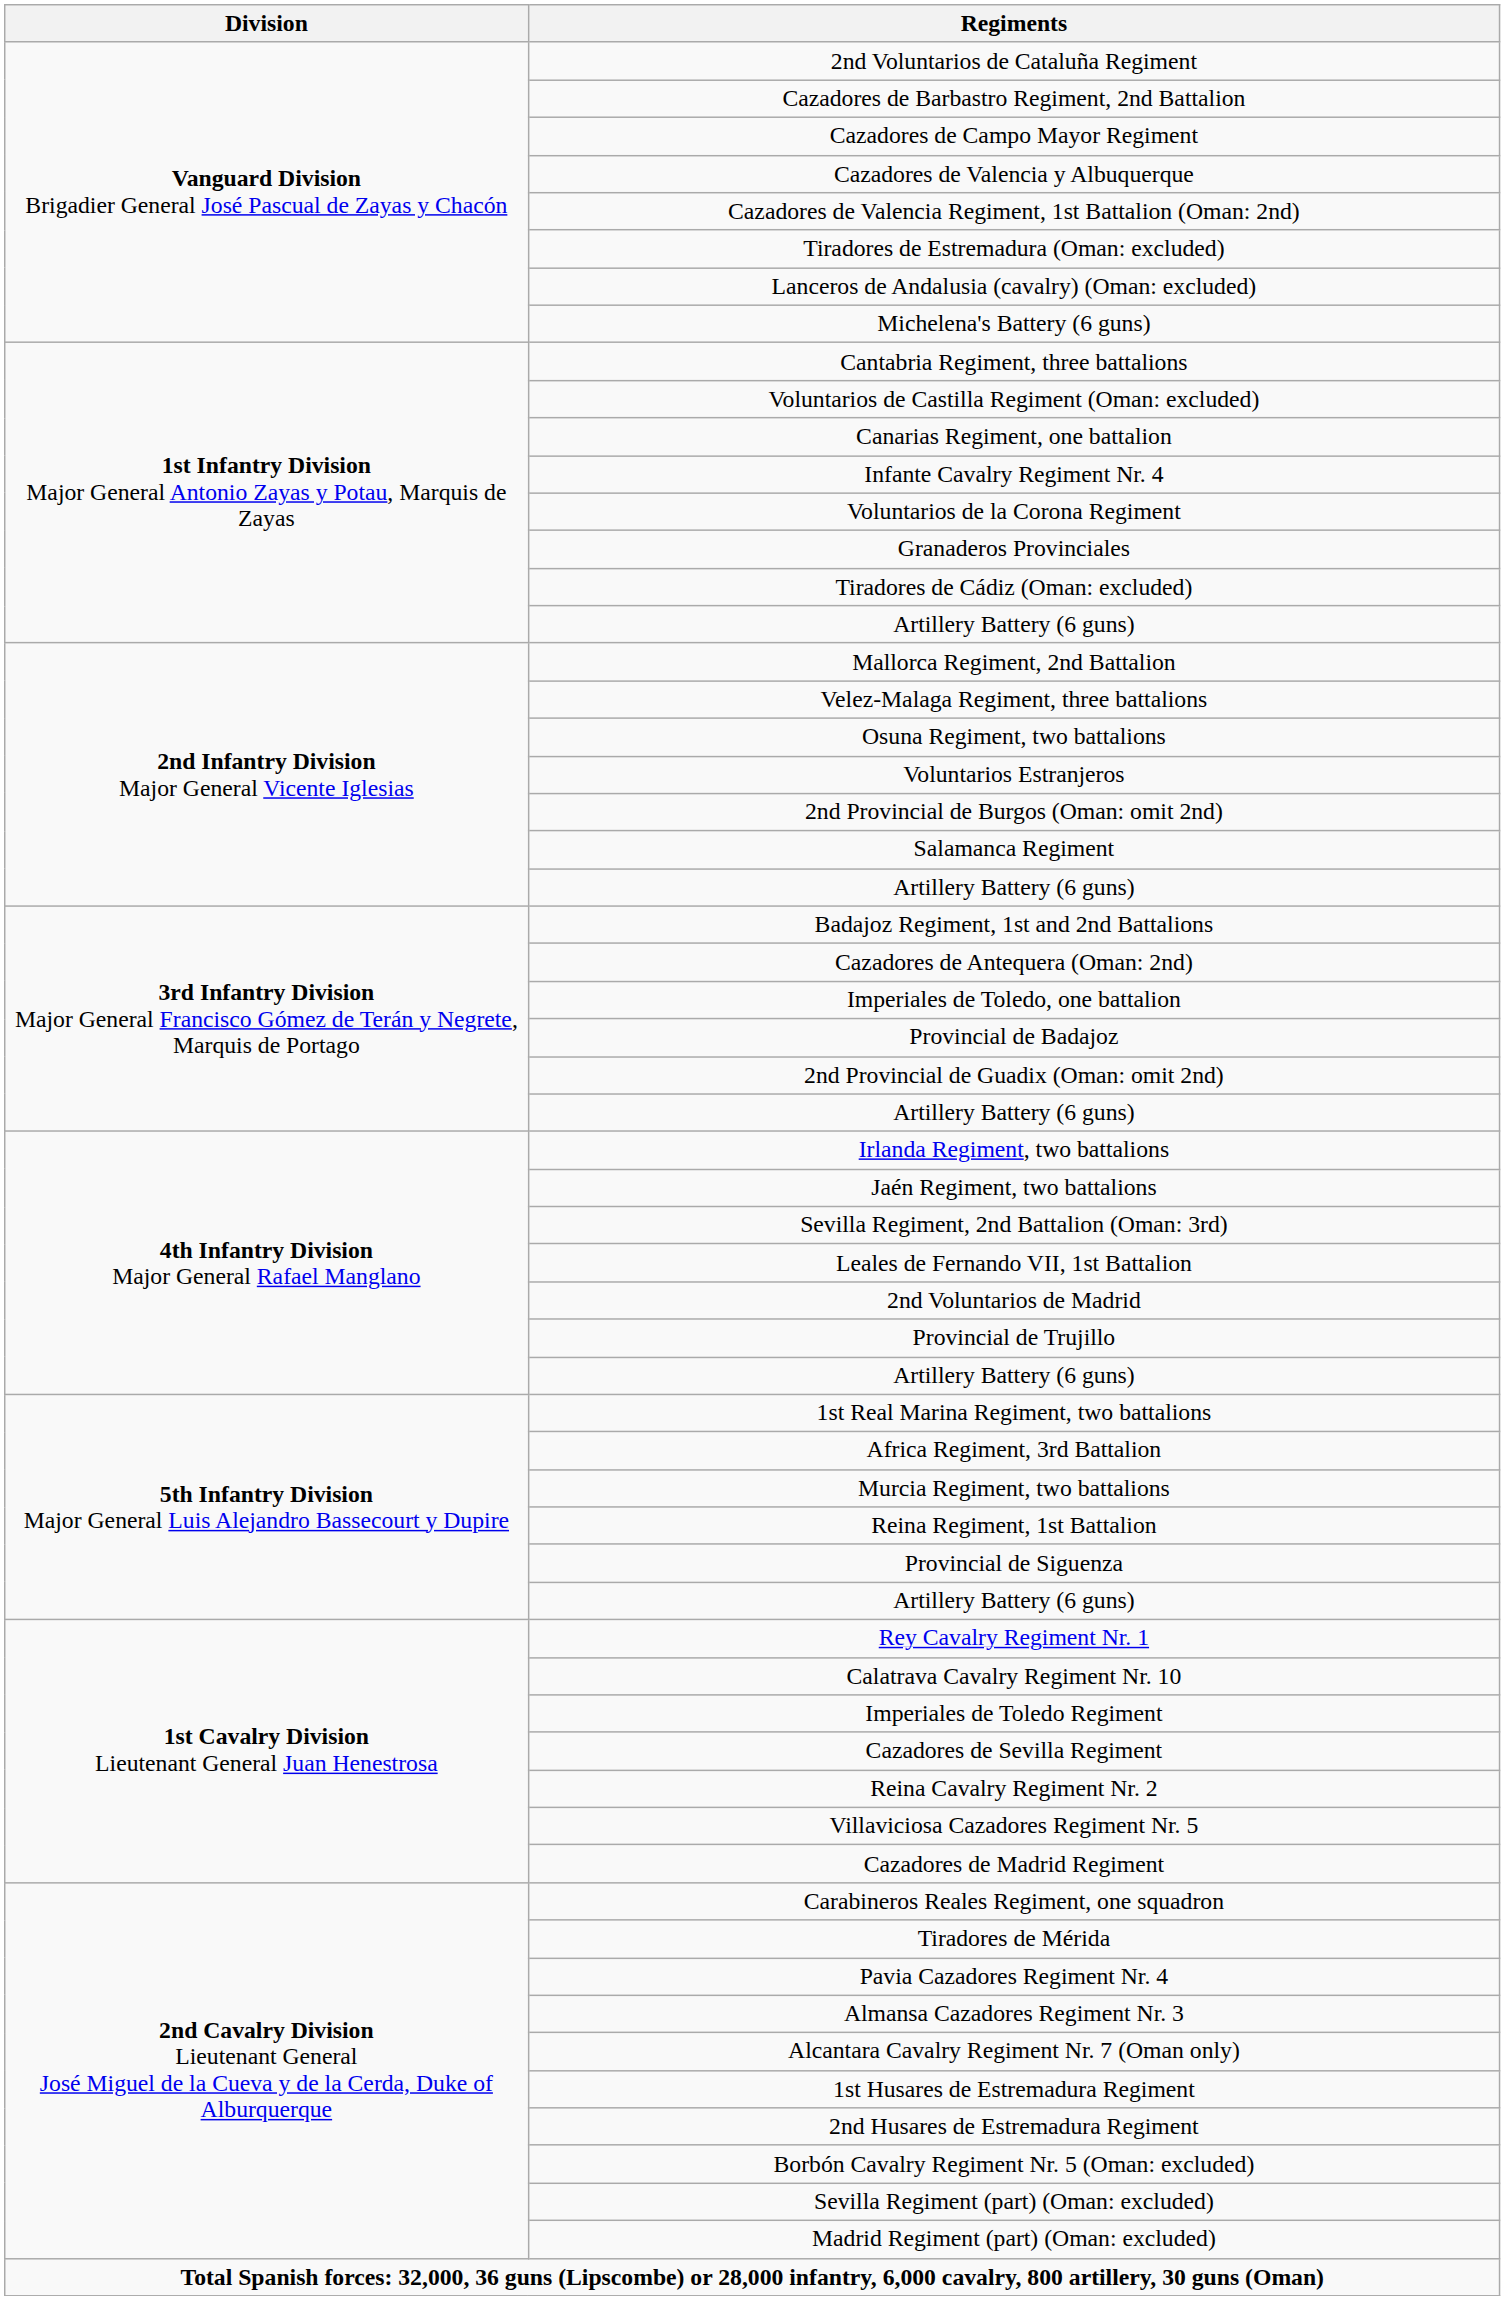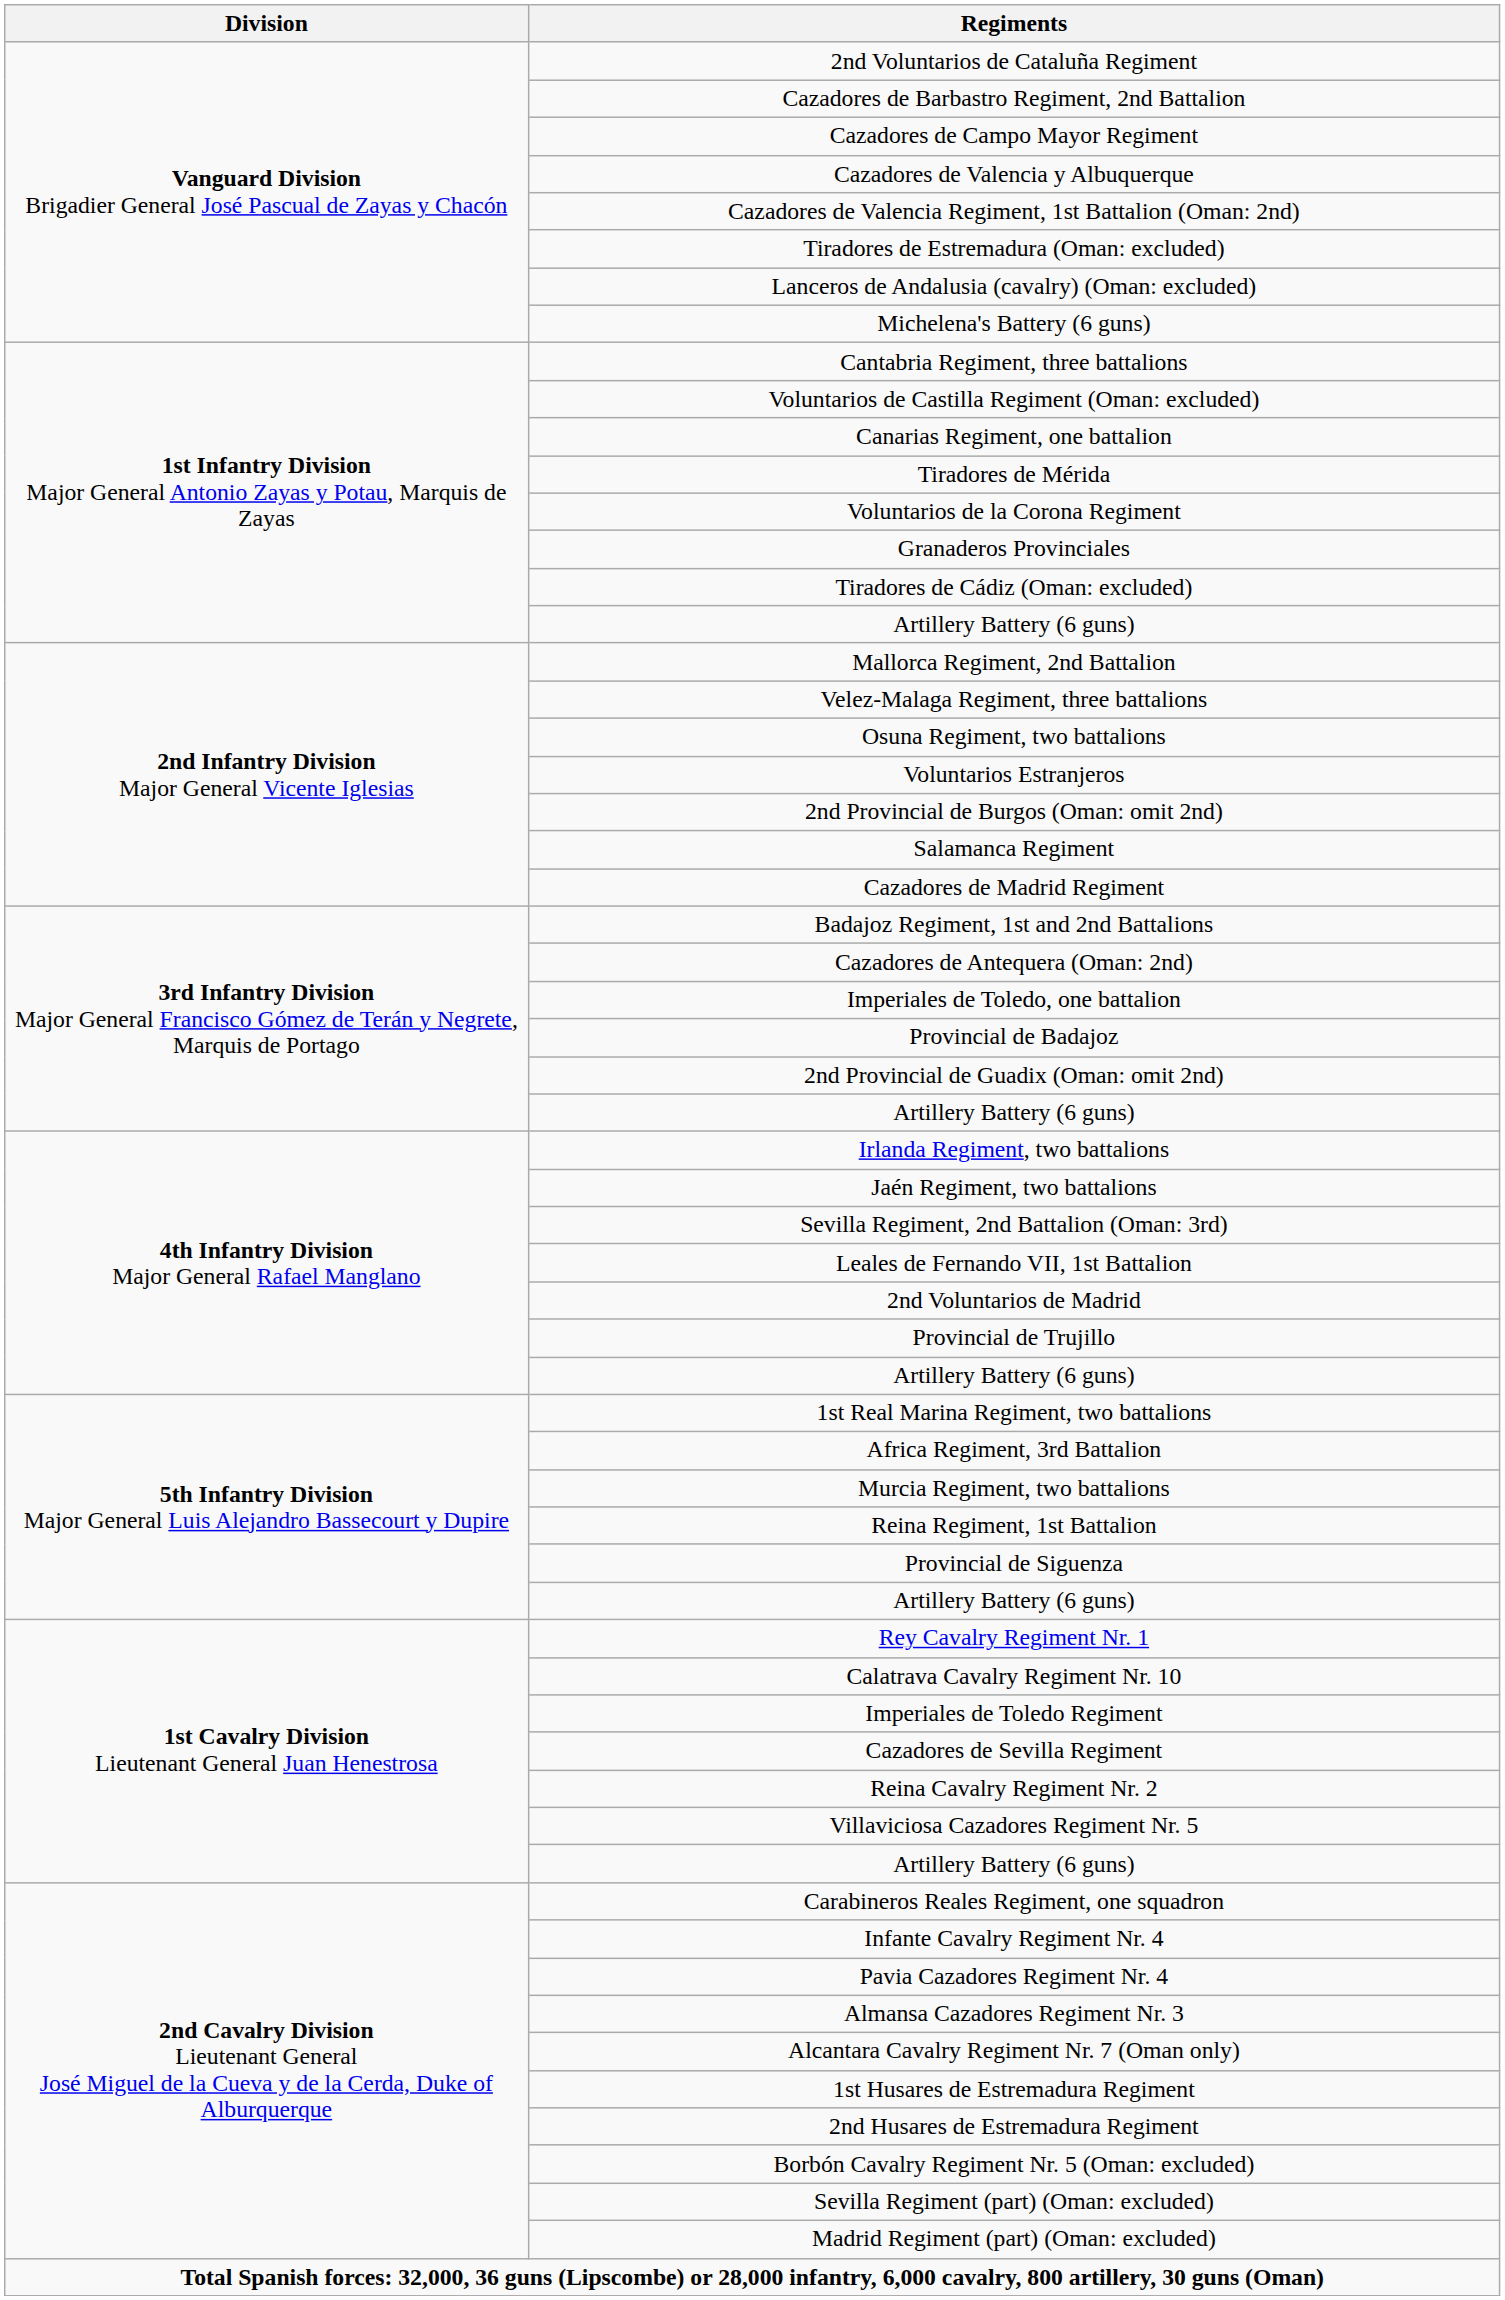(1014, 473) Infante Cavalry Regiment Nr. 4 -> (1014, 473) Tiradores de Mérida
(1014, 887) Artillery Battery (6 guns) -> (1014, 887) Cazadores de Madrid Regiment
(1014, 1863) Cazadores de Madrid Regiment -> (1014, 1863) Artillery Battery (6 guns)
(1014, 1938) Tiradores de Mérida -> (1014, 1938) Infante Cavalry Regiment Nr. 4
